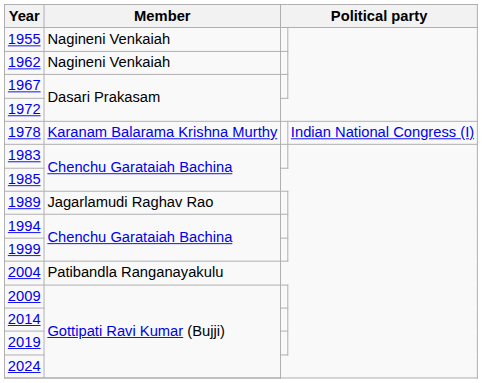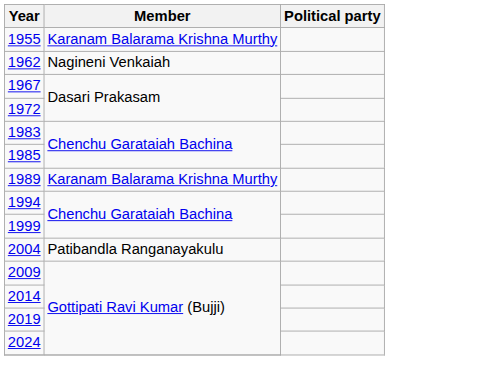(109, 39) Nagineni Venkaiah -> (162, 39) Karanam Balarama Krishna Murthy
- row: (24, 132)
(130, 202) Jagarlamudi Raghav Rao -> (162, 179) Karanam Balarama Krishna Murthy
